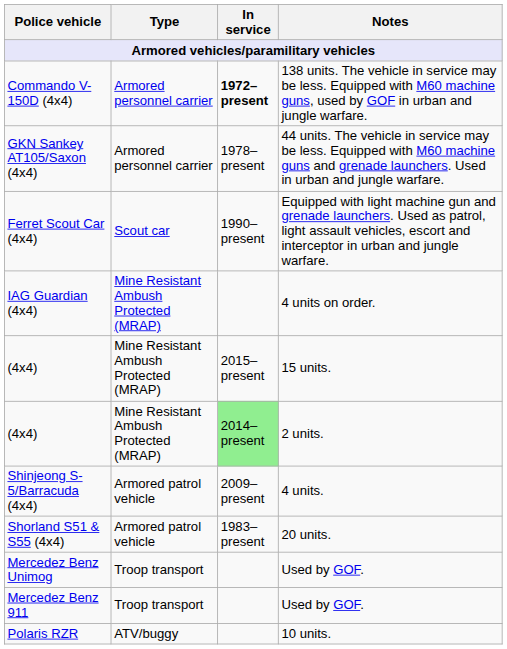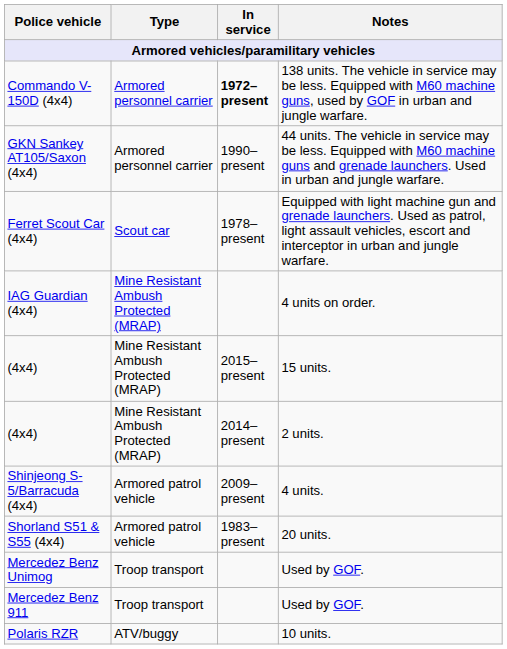(243, 158) 1978–present -> (243, 158) 1990–present
(243, 230) 1990–present -> (243, 230) 1978–present
(243, 433) lightgreen background -> (243, 433) no background
